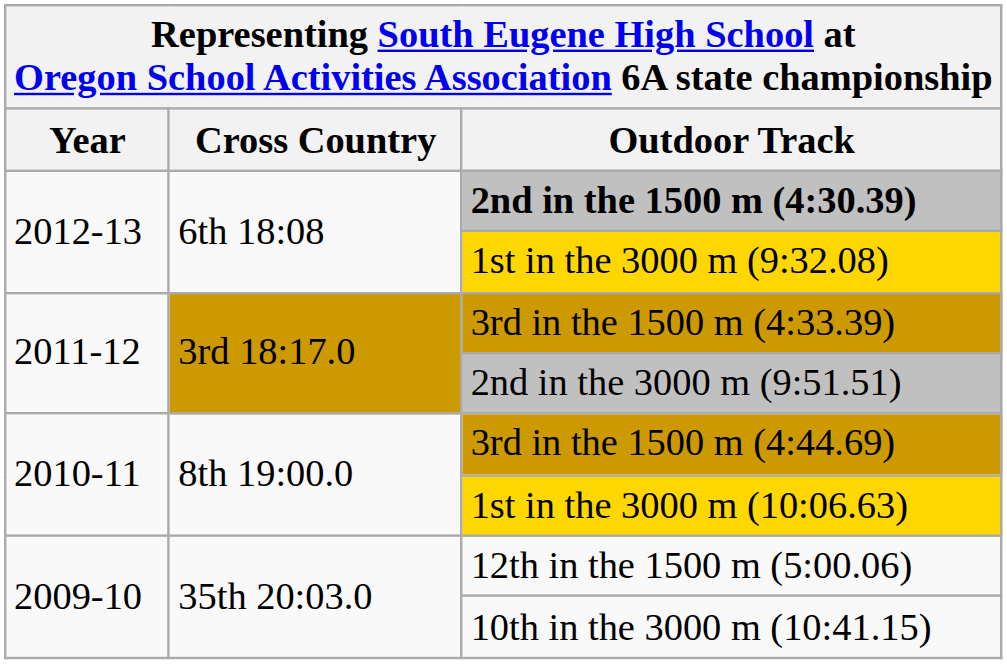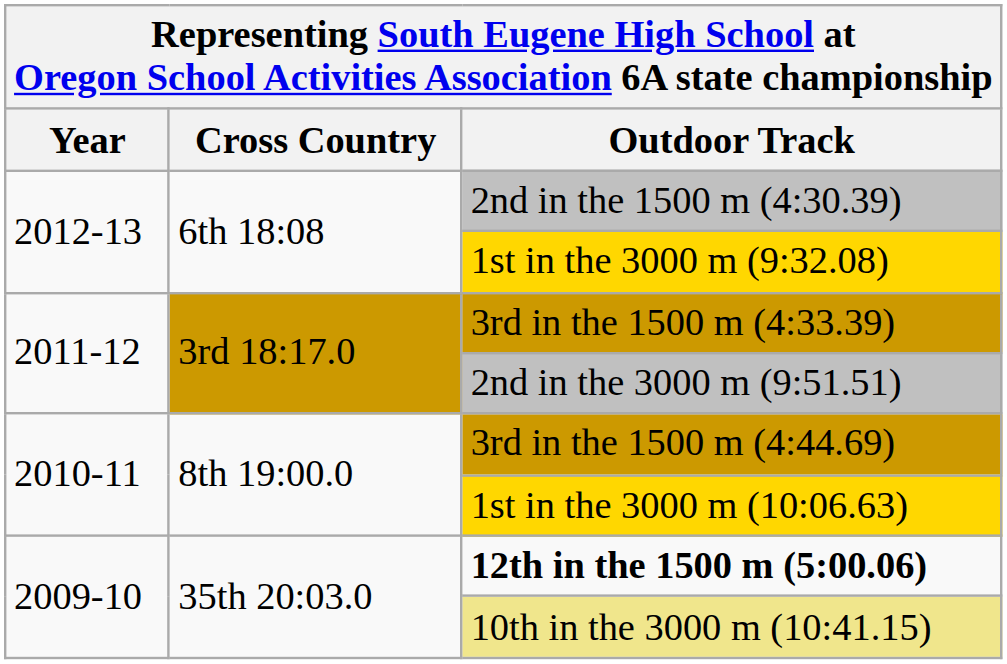(694, 199) bold -> (686, 199) normal
(691, 565) normal -> (699, 565) bold
(701, 626) no background -> (701, 626) khaki background
